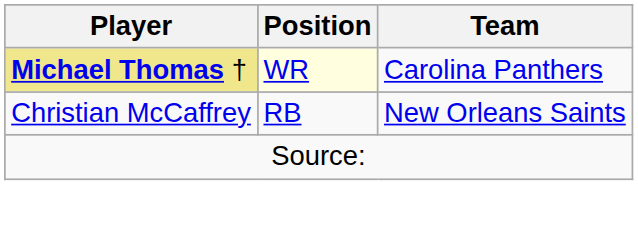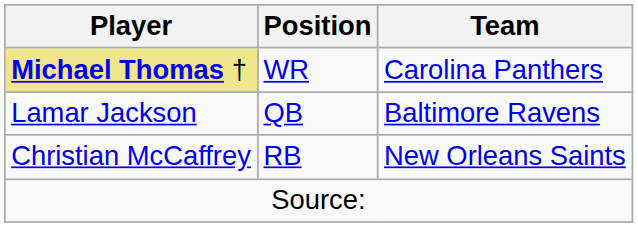(286, 69) lightyellow background -> (286, 69) no background
+ row: (104, 112)
